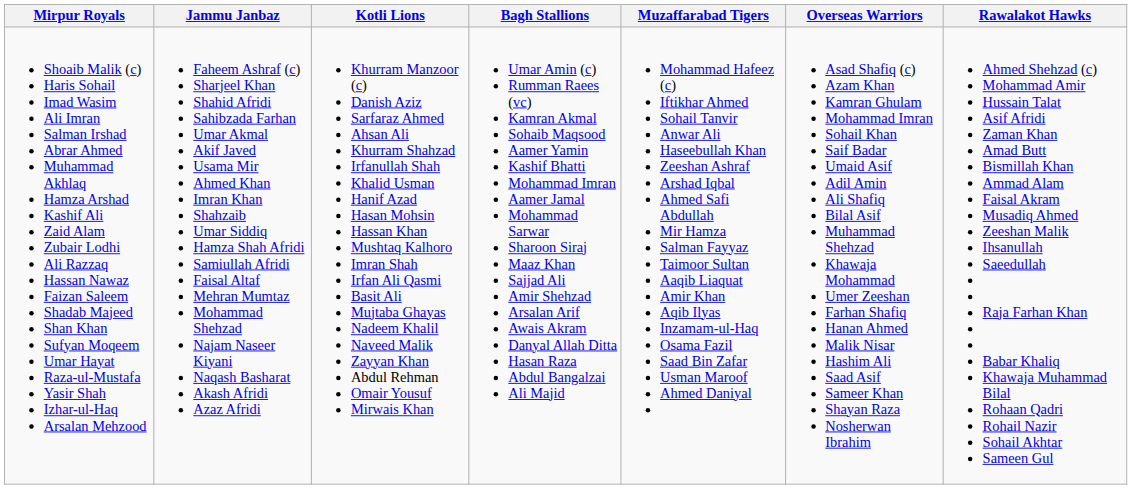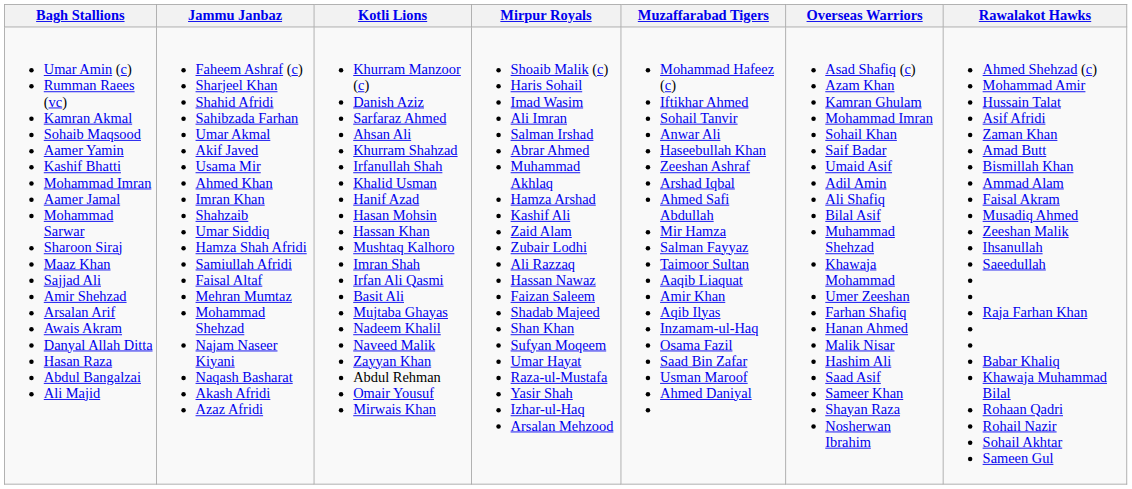columns swapped: (545, 15) <-> (79, 15)
